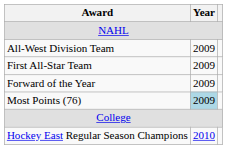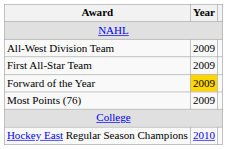(204, 83) no background -> (204, 83) gold background
(204, 100) lightblue background -> (204, 100) no background
